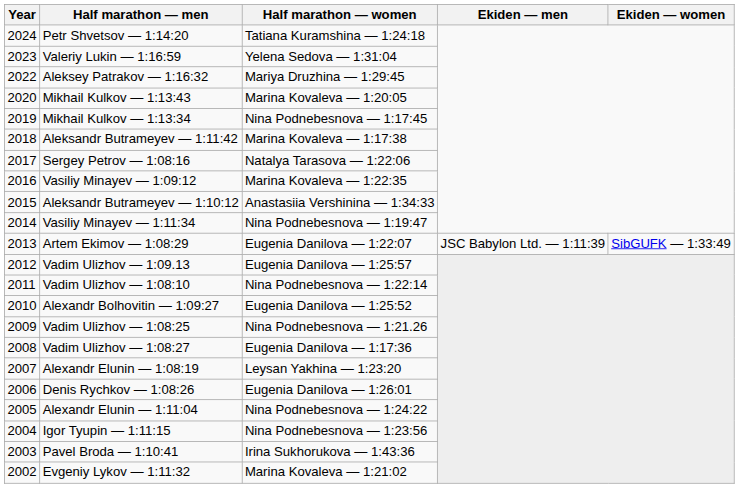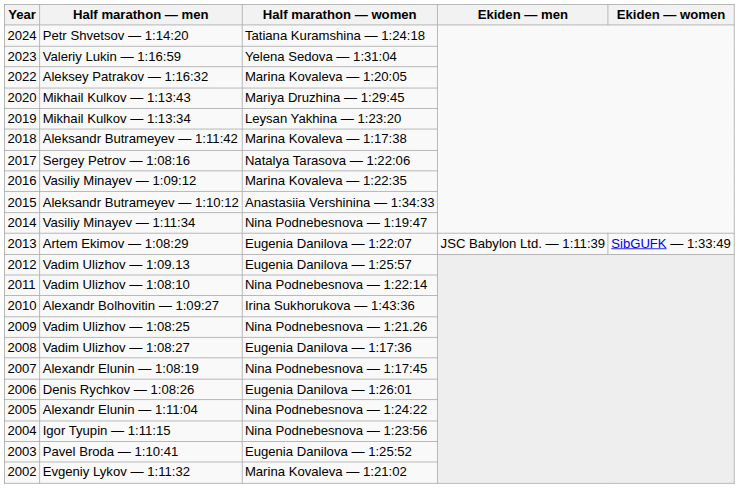(325, 77) Mariya Druzhina — 1:29:45 -> (326, 77) Marina Kovaleva — 1:20:05
(326, 98) Marina Kovaleva — 1:20:05 -> (325, 98) Mariya Druzhina — 1:29:45
(336, 118) Nina Podnebesnova — 1:17:45 -> (323, 118) Leysan Yakhina — 1:23:20
(328, 306) Eugenia Danilova — 1:25:52 -> (330, 306) Irina Sukhorukova — 1:43:36
(323, 368) Leysan Yakhina — 1:23:20 -> (336, 368) Nina Podnebesnova — 1:17:45
(330, 451) Irina Sukhorukova — 1:43:36 -> (328, 451) Eugenia Danilova — 1:25:52
